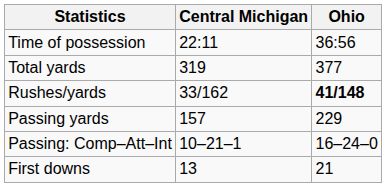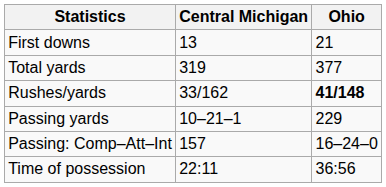rows swapped: (49, 169) <-> (77, 42)
(193, 118) 157 -> (210, 118) 10–21–1
(210, 144) 10–21–1 -> (193, 144) 157
